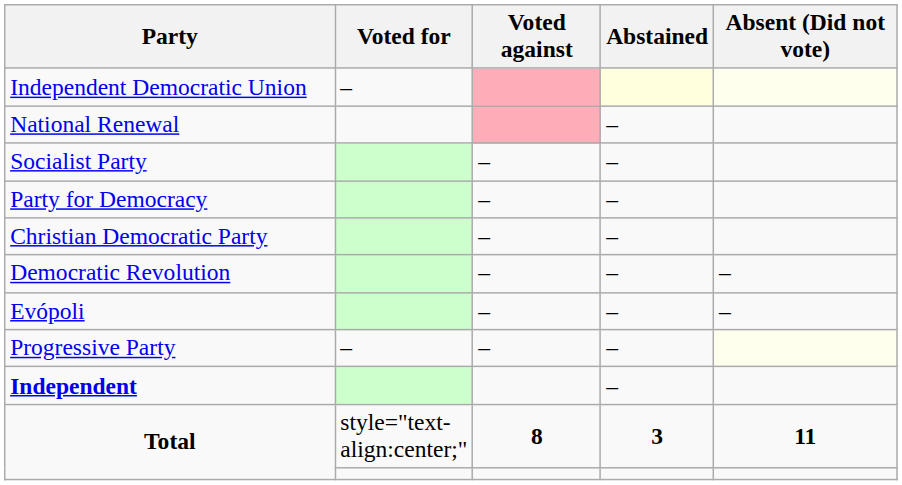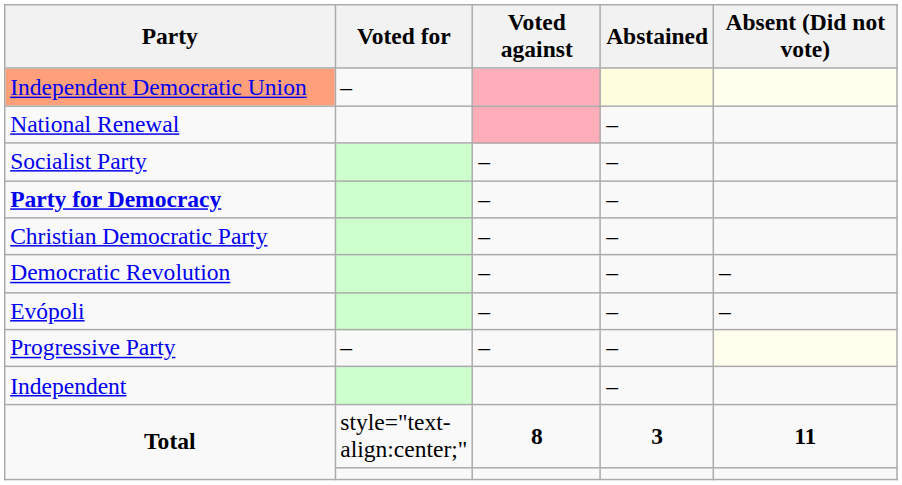(158, 86) no background -> (158, 86) lightsalmon background
(109, 198) normal -> (116, 198) bold
(74, 385) bold -> (68, 385) normal
